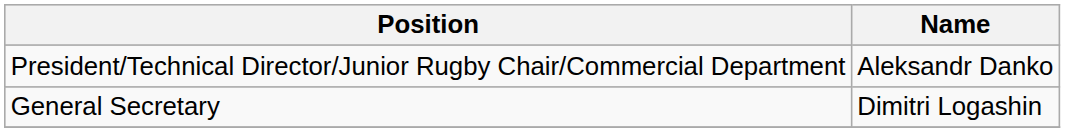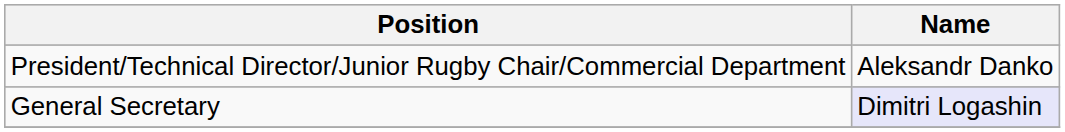(950, 106) no background -> (950, 106) lavender background
